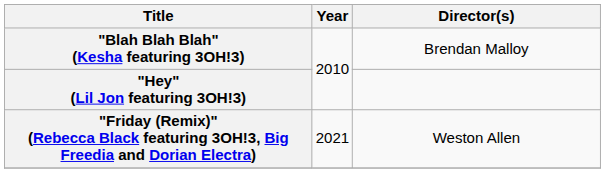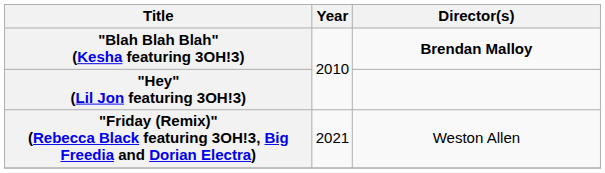(476, 48) normal -> (476, 48) bold
